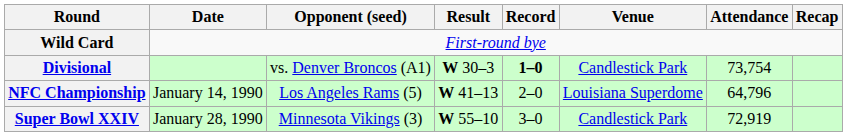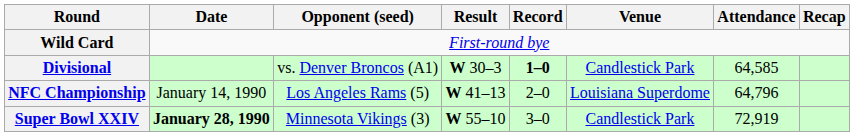(749, 67) 73,754 -> (756, 67) 64,585
(208, 118) normal -> (211, 118) bold
